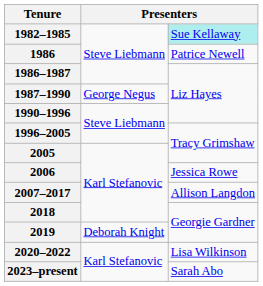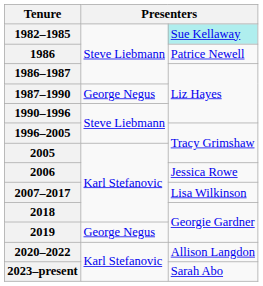(213, 192) Allison Langdon -> (209, 192) Lisa Wilkinson
(124, 232) Deborah Knight -> (119, 232) George Negus
(209, 251) Lisa Wilkinson -> (213, 251) Allison Langdon
